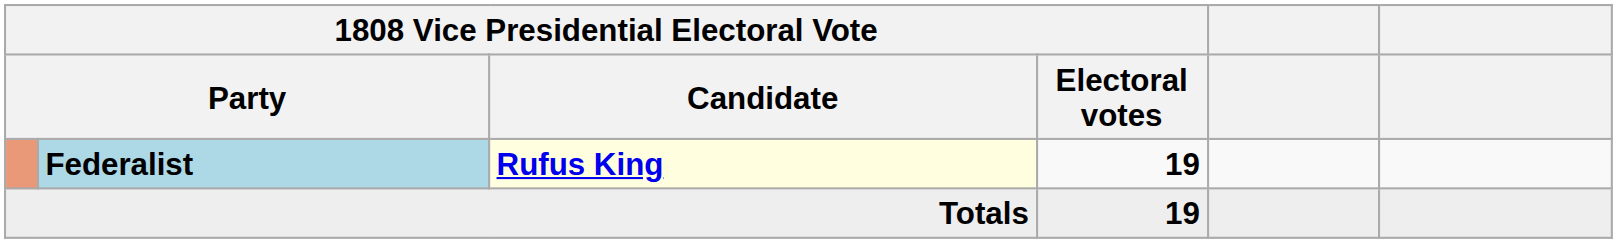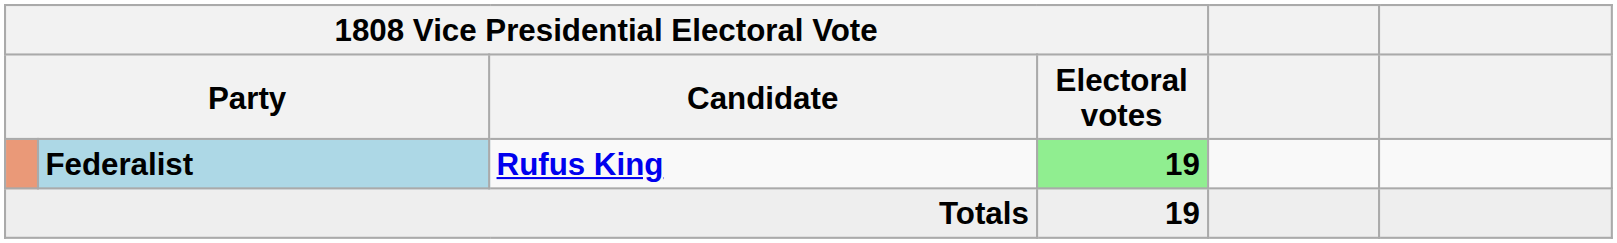(580, 164) lightyellow background -> (580, 164) no background
(1183, 164) no background -> (1183, 164) lightgreen background
